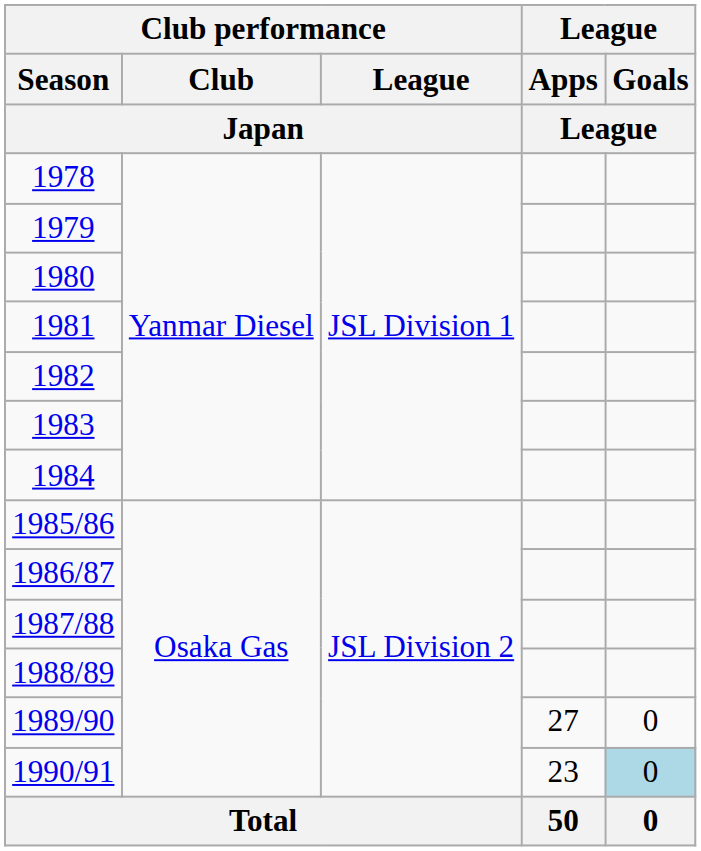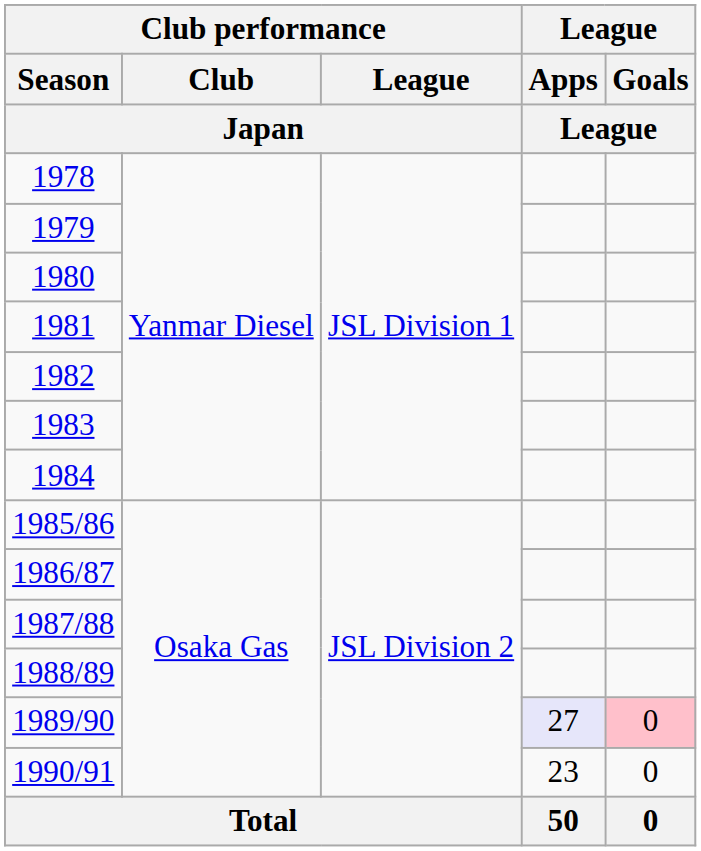(563, 721) no background -> (563, 721) lavender background
(650, 721) no background -> (650, 721) pink background
(650, 771) lightblue background -> (650, 771) no background
